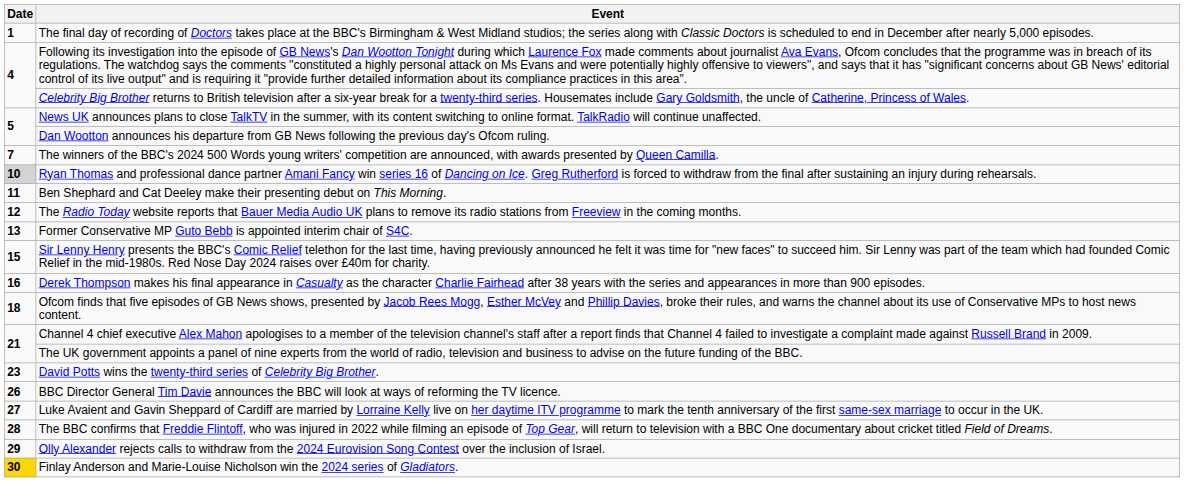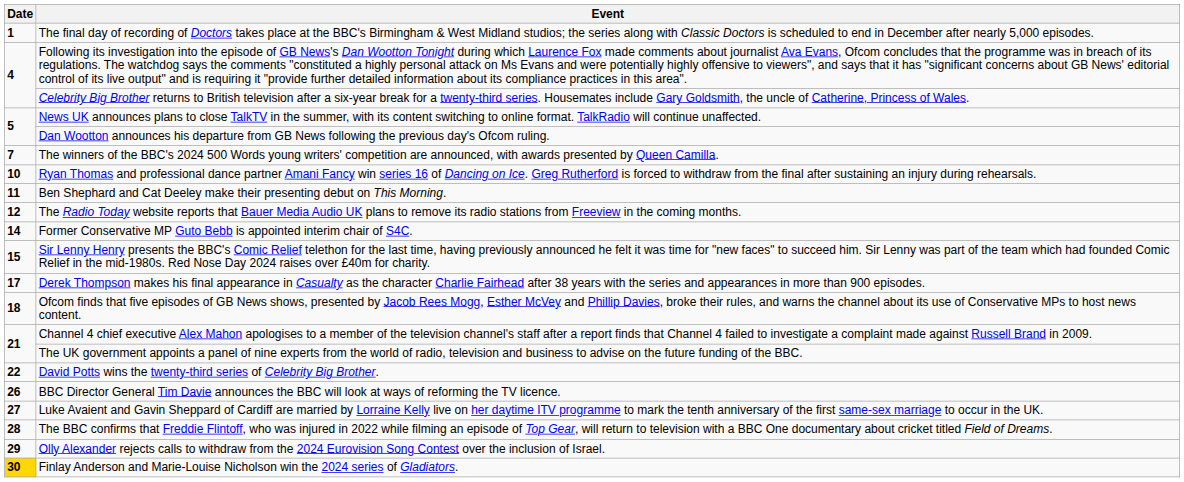(14, 174) lightgrey background -> (14, 174) no background
(14, 231) 13 -> (14, 231) 14
(14, 282) 16 -> (14, 282) 17
(14, 372) 23 -> (14, 372) 22
